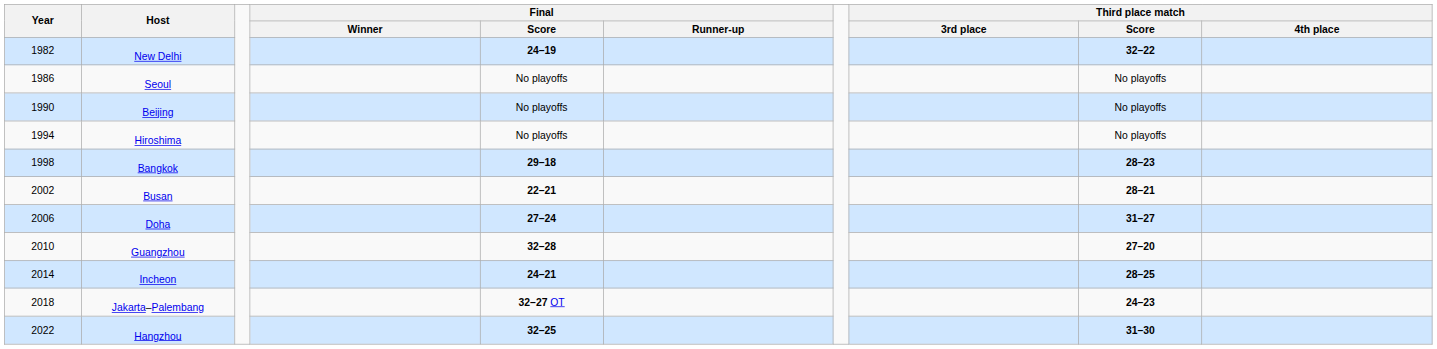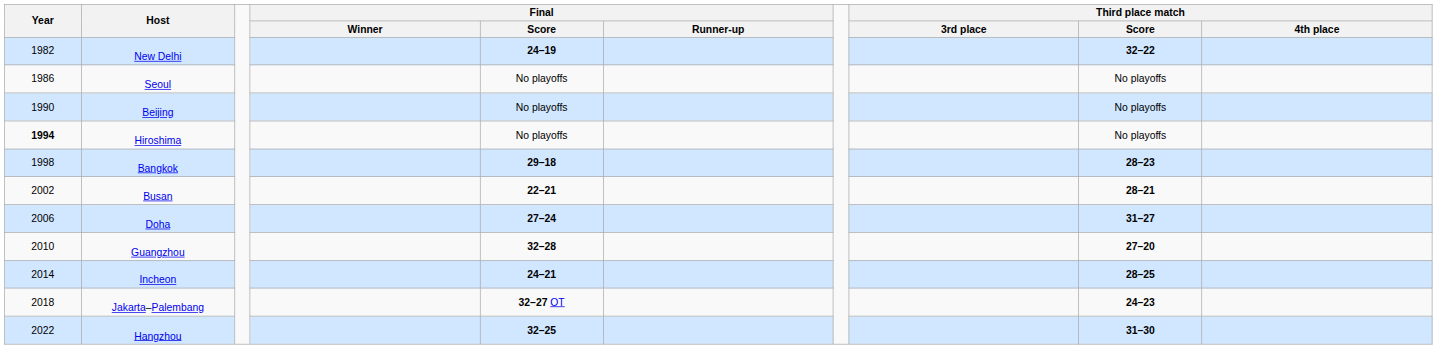(43, 135) normal -> (43, 135) bold
